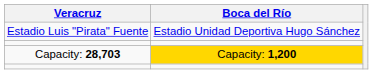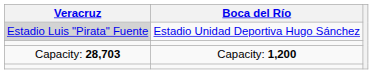(78, 31) no background -> (78, 31) lightgrey background
(257, 54) gold background -> (257, 54) no background
